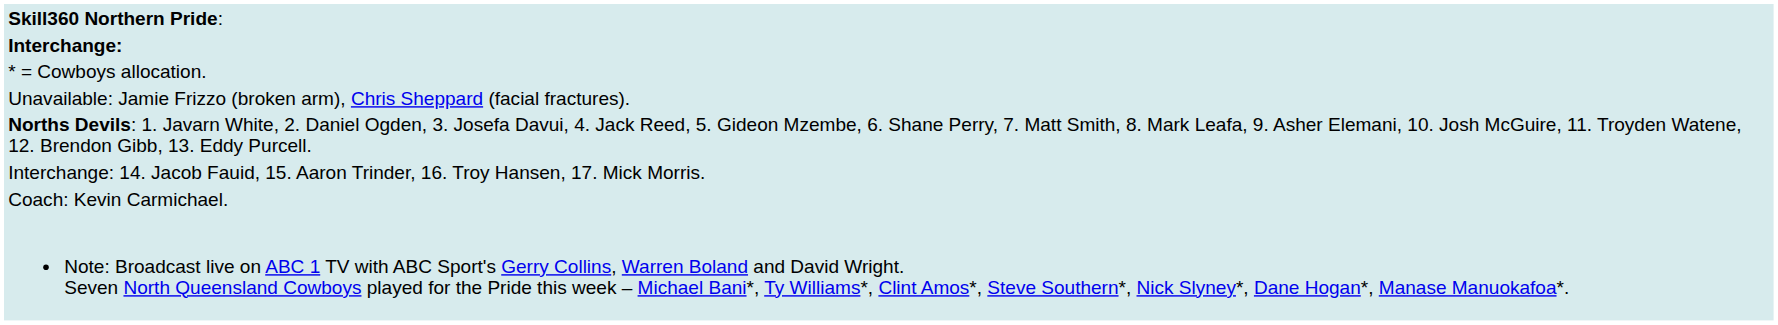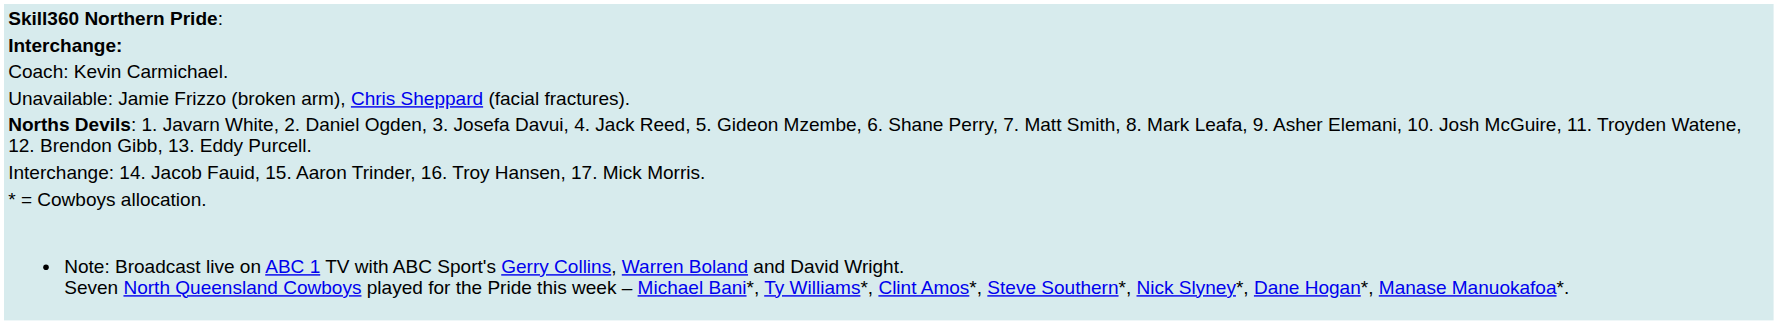(107, 72) * = Cowboys allocation. -> (118, 72) Coach: Kevin Carmichael.
(118, 199) Coach: Kevin Carmichael. -> (107, 199) * = Cowboys allocation.
